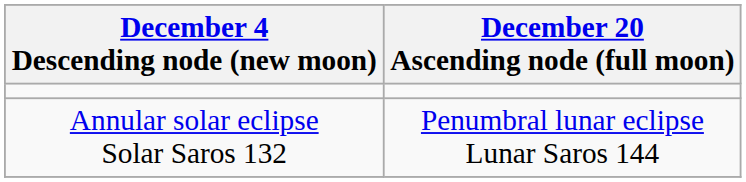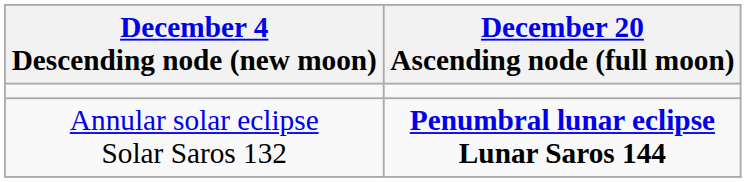(562, 137) normal -> (562, 137) bold
